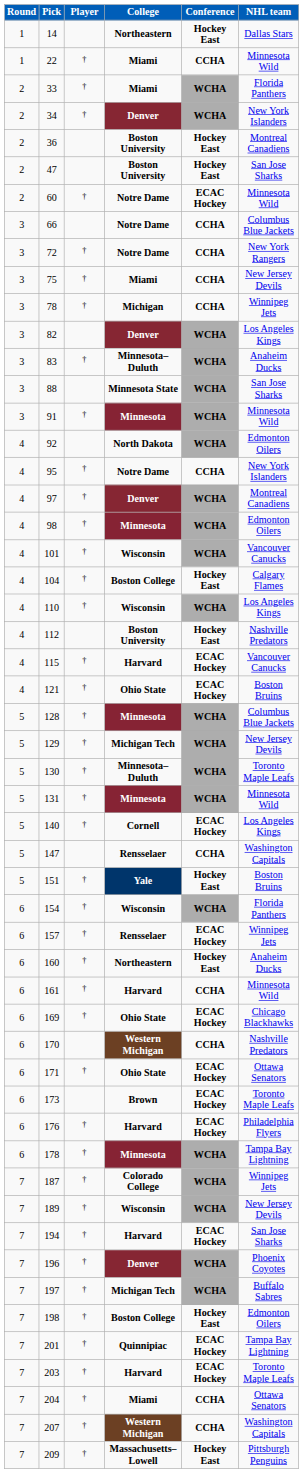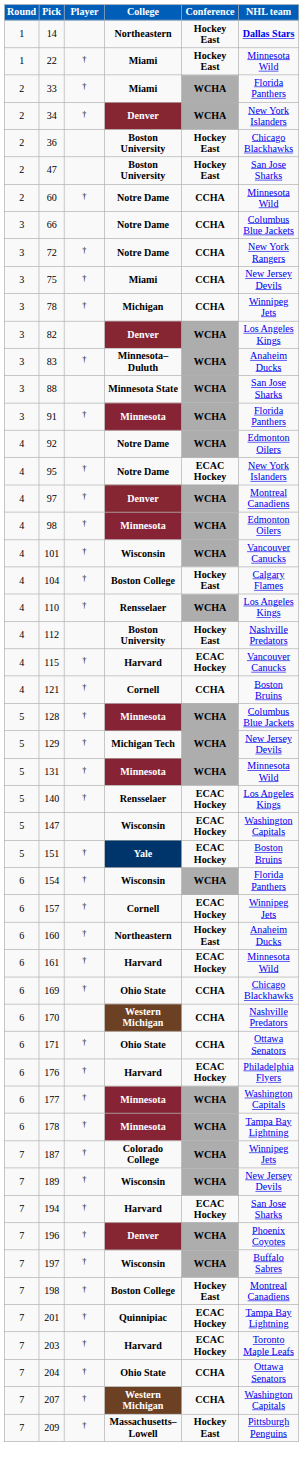(269, 34) normal -> (269, 34) bold
(210, 61) CCHA -> (210, 61) Hockey East
(269, 143) Montreal Canadiens -> (269, 143) Chicago Blackhawks
(210, 198) ECAC Hockey -> (210, 198) CCHA
(269, 416) Minnesota Wild -> (269, 416) Florida Panthers
(143, 444) North Dakota -> (143, 444) Notre Dame
(210, 471) CCHA -> (210, 471) ECAC Hockey
(143, 608) Wisconsin -> (143, 608) Rensselaer
(143, 689) Ohio State -> (143, 689) Cornell
(210, 689) ECAC Hockey -> (210, 689) CCHA
- row: (52, 771)
(143, 826) Cornell -> (143, 799) Rensselaer
(143, 853) Rensselaer -> (143, 826) Wisconsin
(210, 853) CCHA -> (210, 826) ECAC Hockey
(210, 881) Hockey East -> (210, 853) ECAC Hockey
(143, 935) Rensselaer -> (143, 908) Cornell
(210, 990) CCHA -> (210, 963) ECAC Hockey
(210, 1017) ECAC Hockey -> (210, 990) CCHA
(210, 1072) ECAC Hockey -> (210, 1045) CCHA
- row: (52, 1099)
+ row: (52, 1099)
(143, 1291) Michigan Tech -> (143, 1263) Wisconsin
(269, 1318) Edmonton Oilers -> (269, 1291) Montreal Canadiens
(143, 1400) Miami -> (143, 1373) Ohio State
